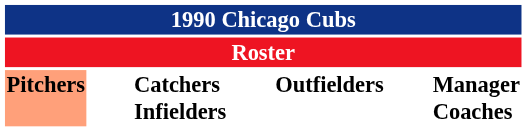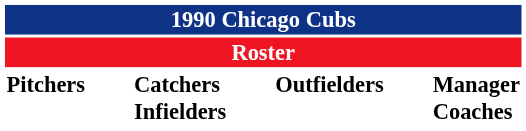(46, 84) lightsalmon background -> (46, 84) no background
